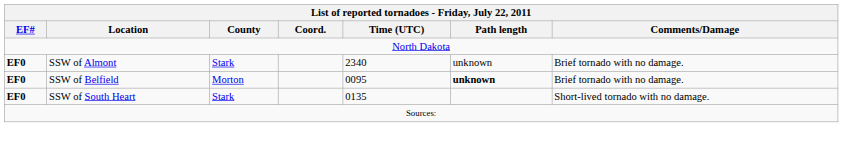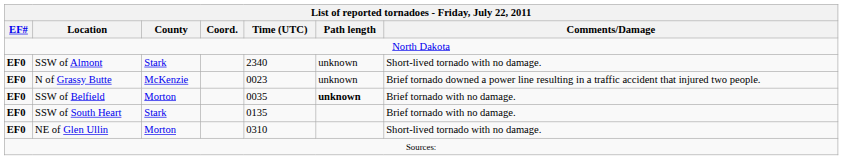(619, 63) Brief tornado with no damage. -> (464, 63) Short-lived tornado with no damage.
+ row: (73, 79)
(356, 79) 0095 -> (257, 96) 0035
(632, 96) Short-lived tornado with no damage. -> (451, 113) Brief tornado with no damage.
+ row: (72, 130)
